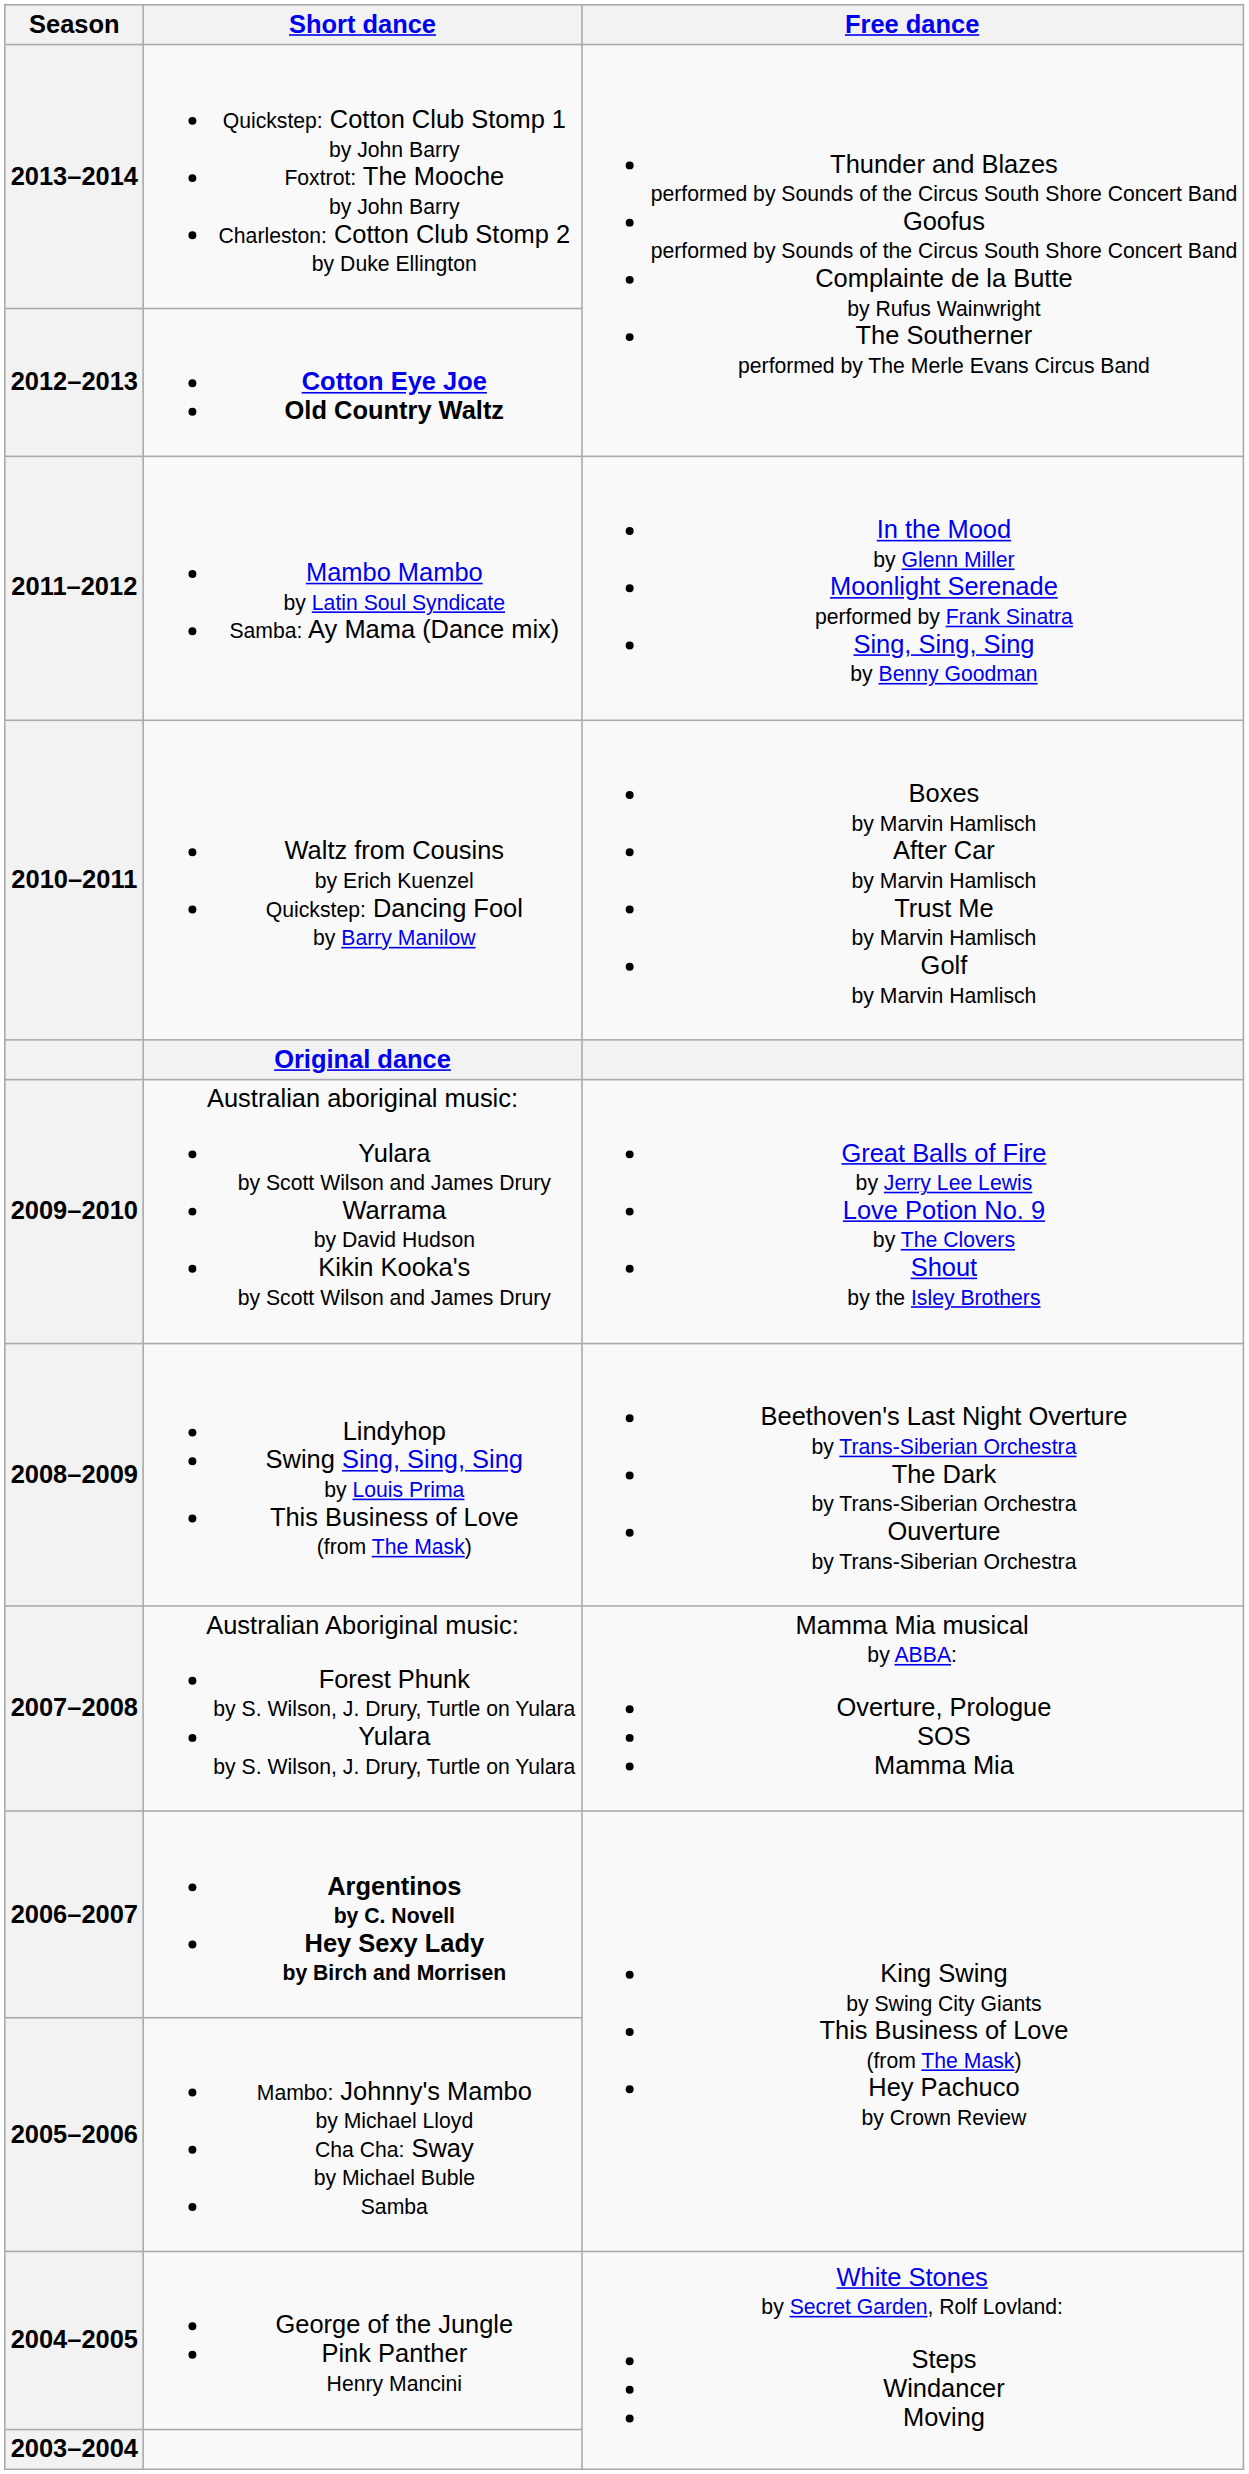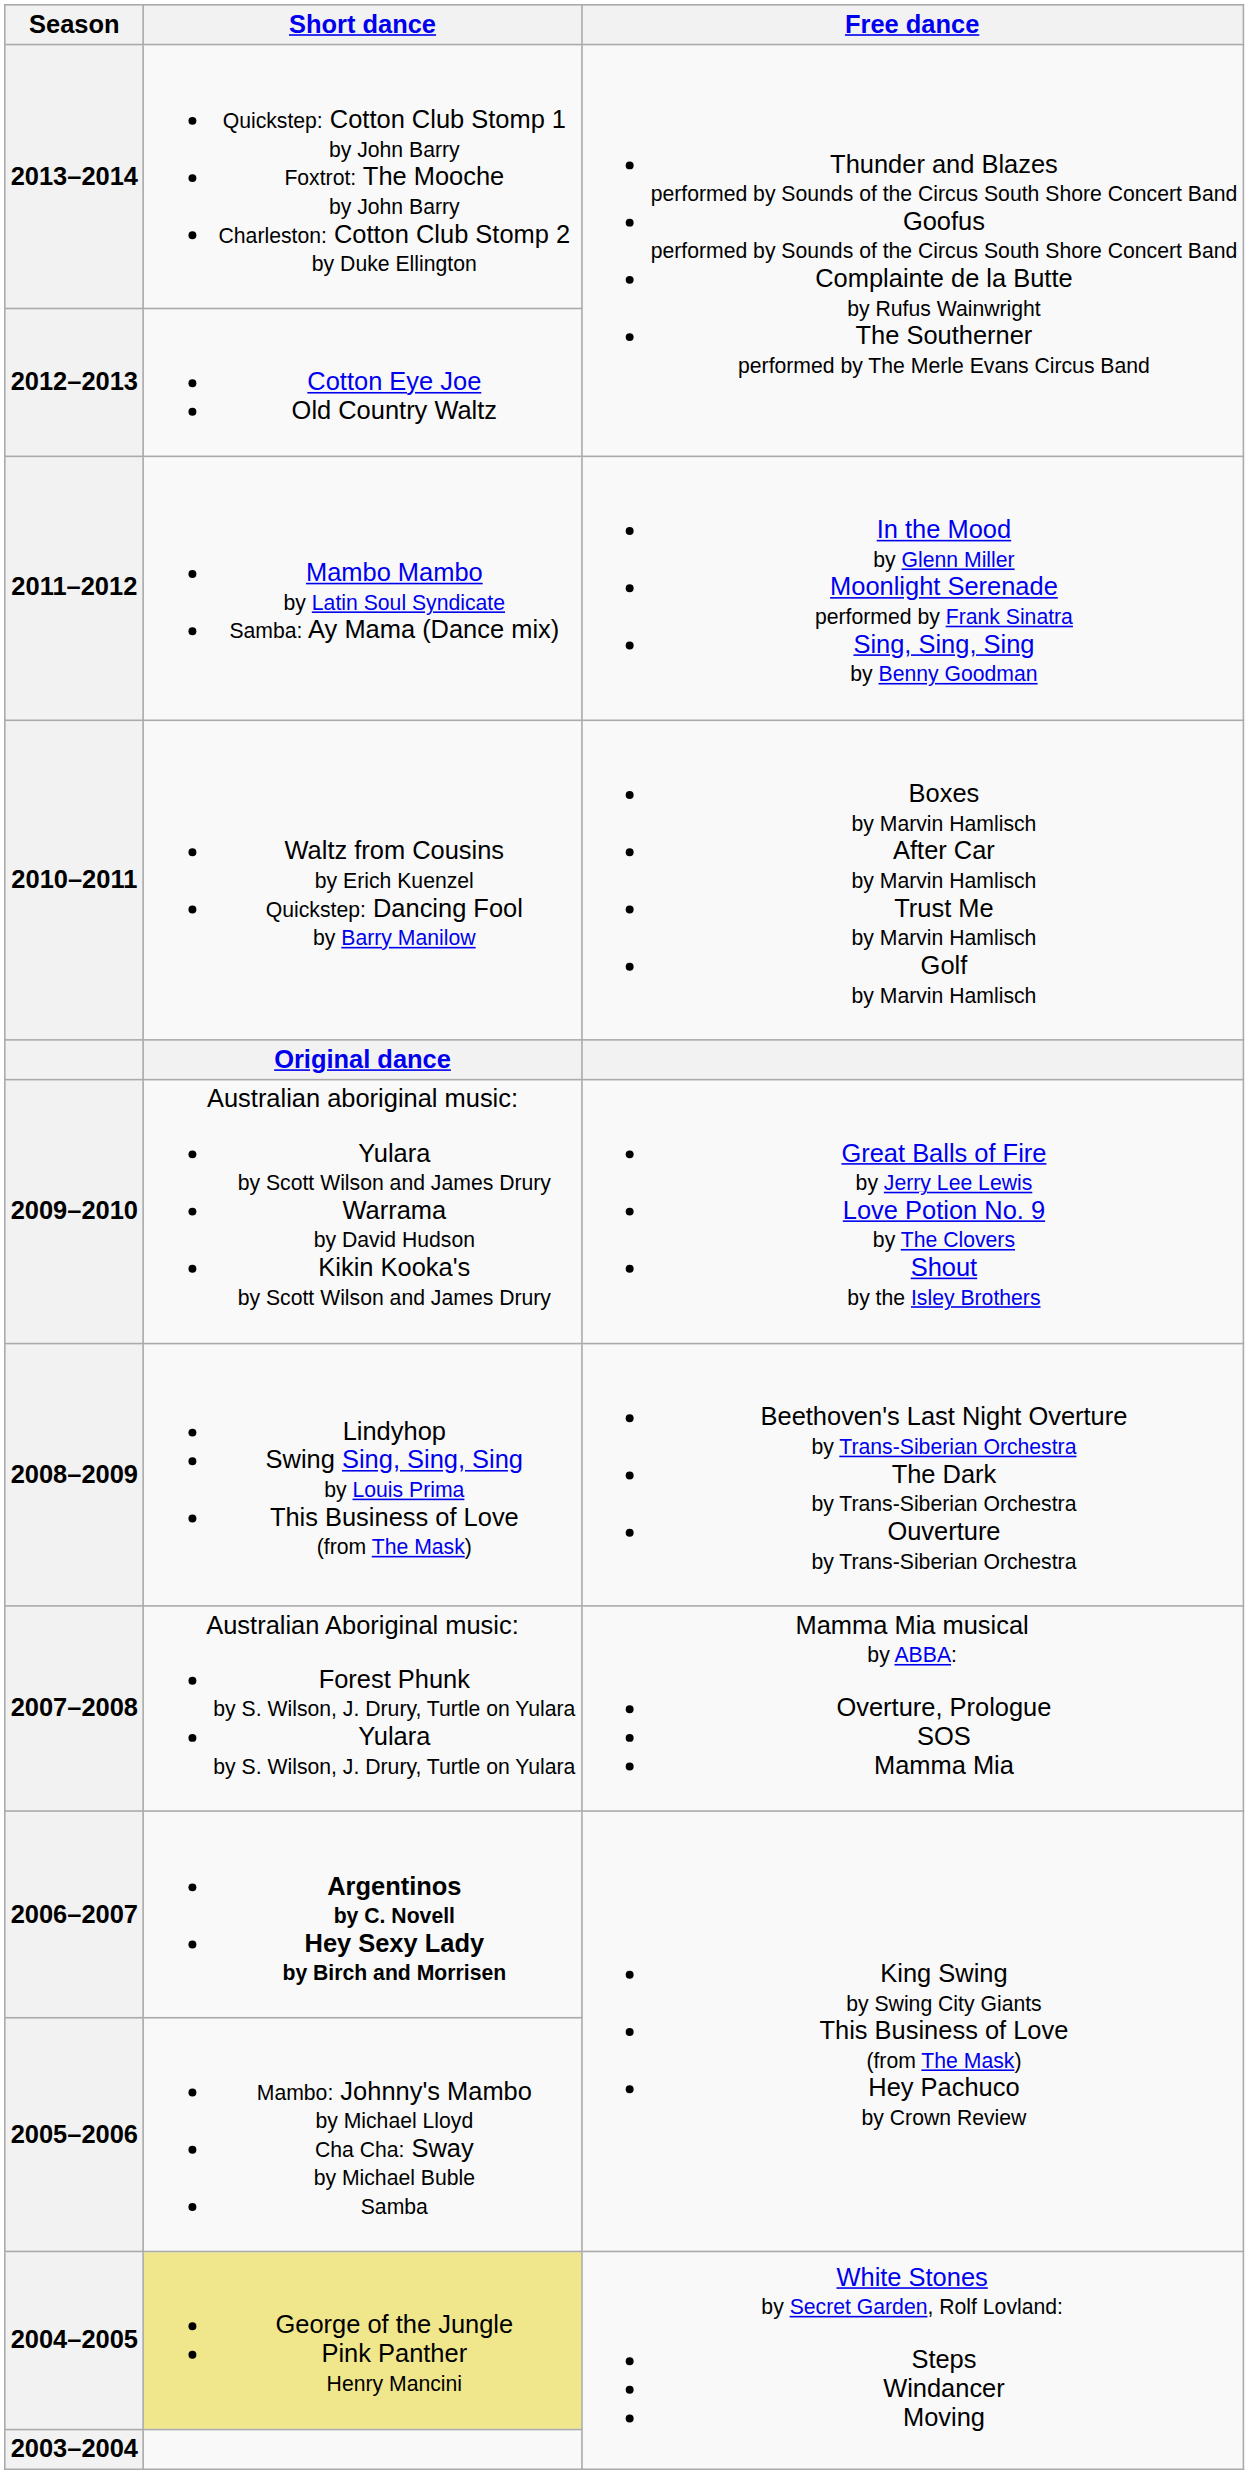(363, 397) bold -> (363, 397) normal
(363, 2355) no background -> (363, 2355) khaki background
